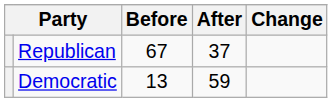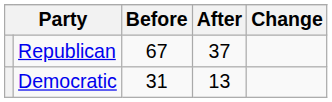(157, 81) 13 -> (157, 81) 31
(219, 81) 59 -> (219, 81) 13
